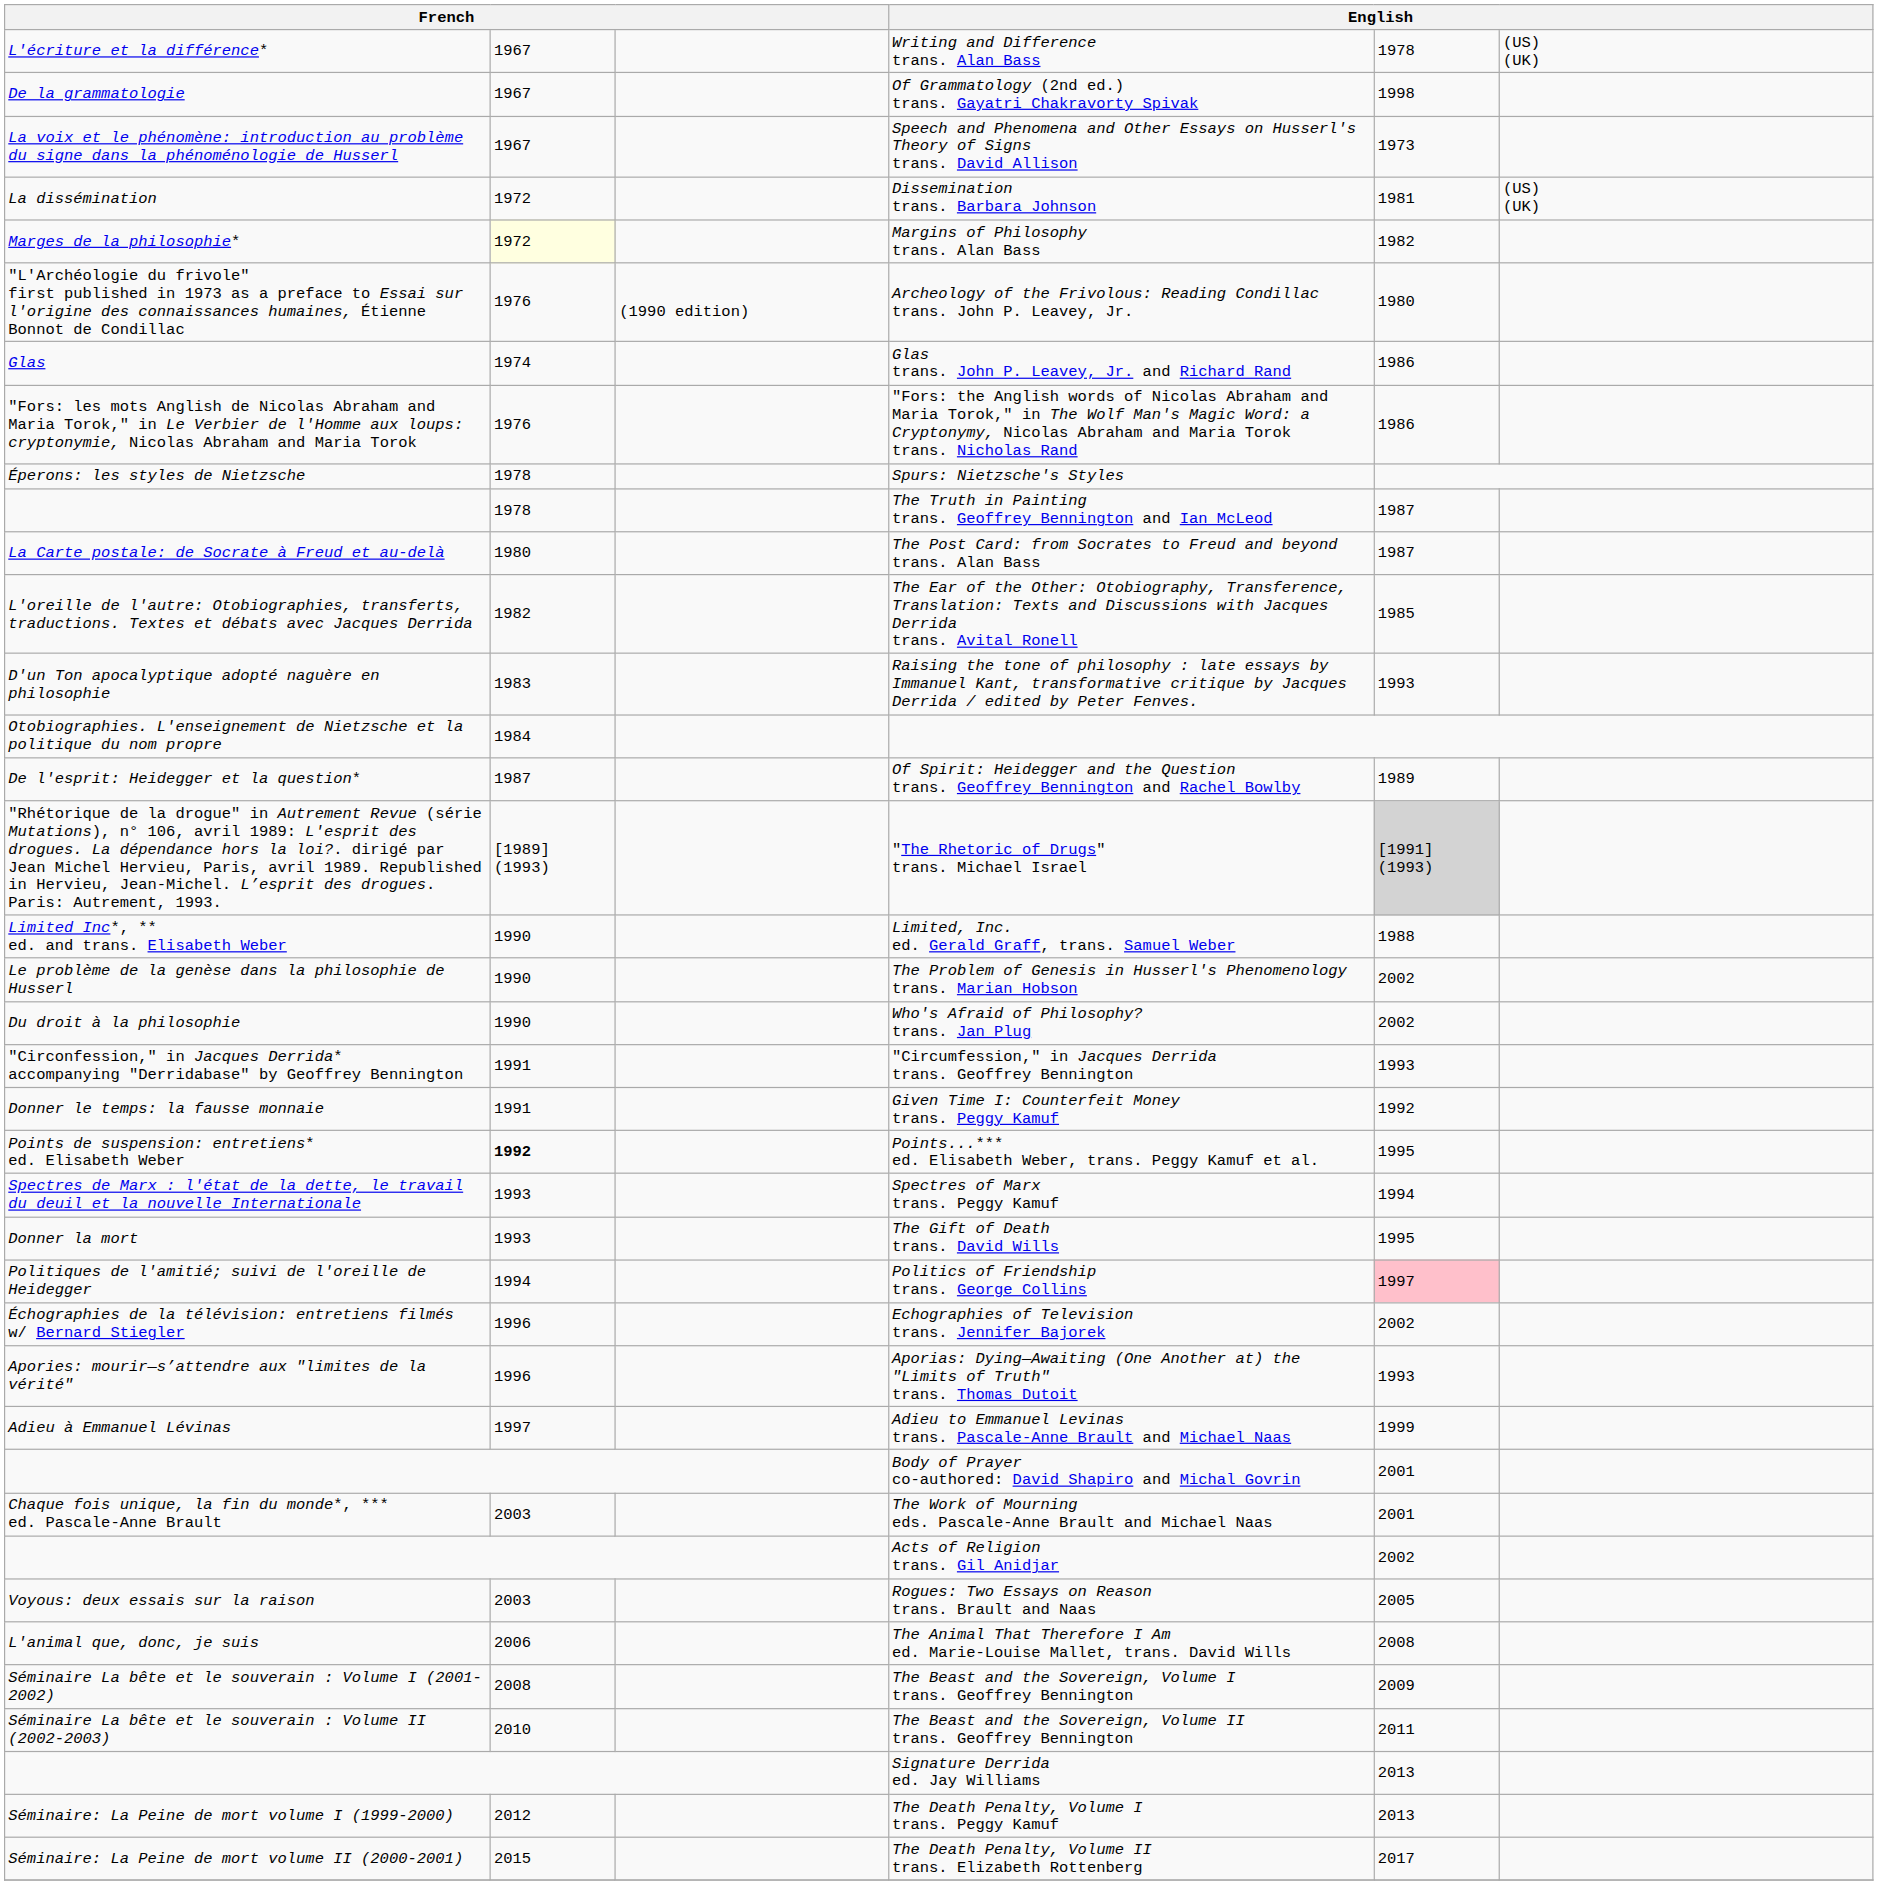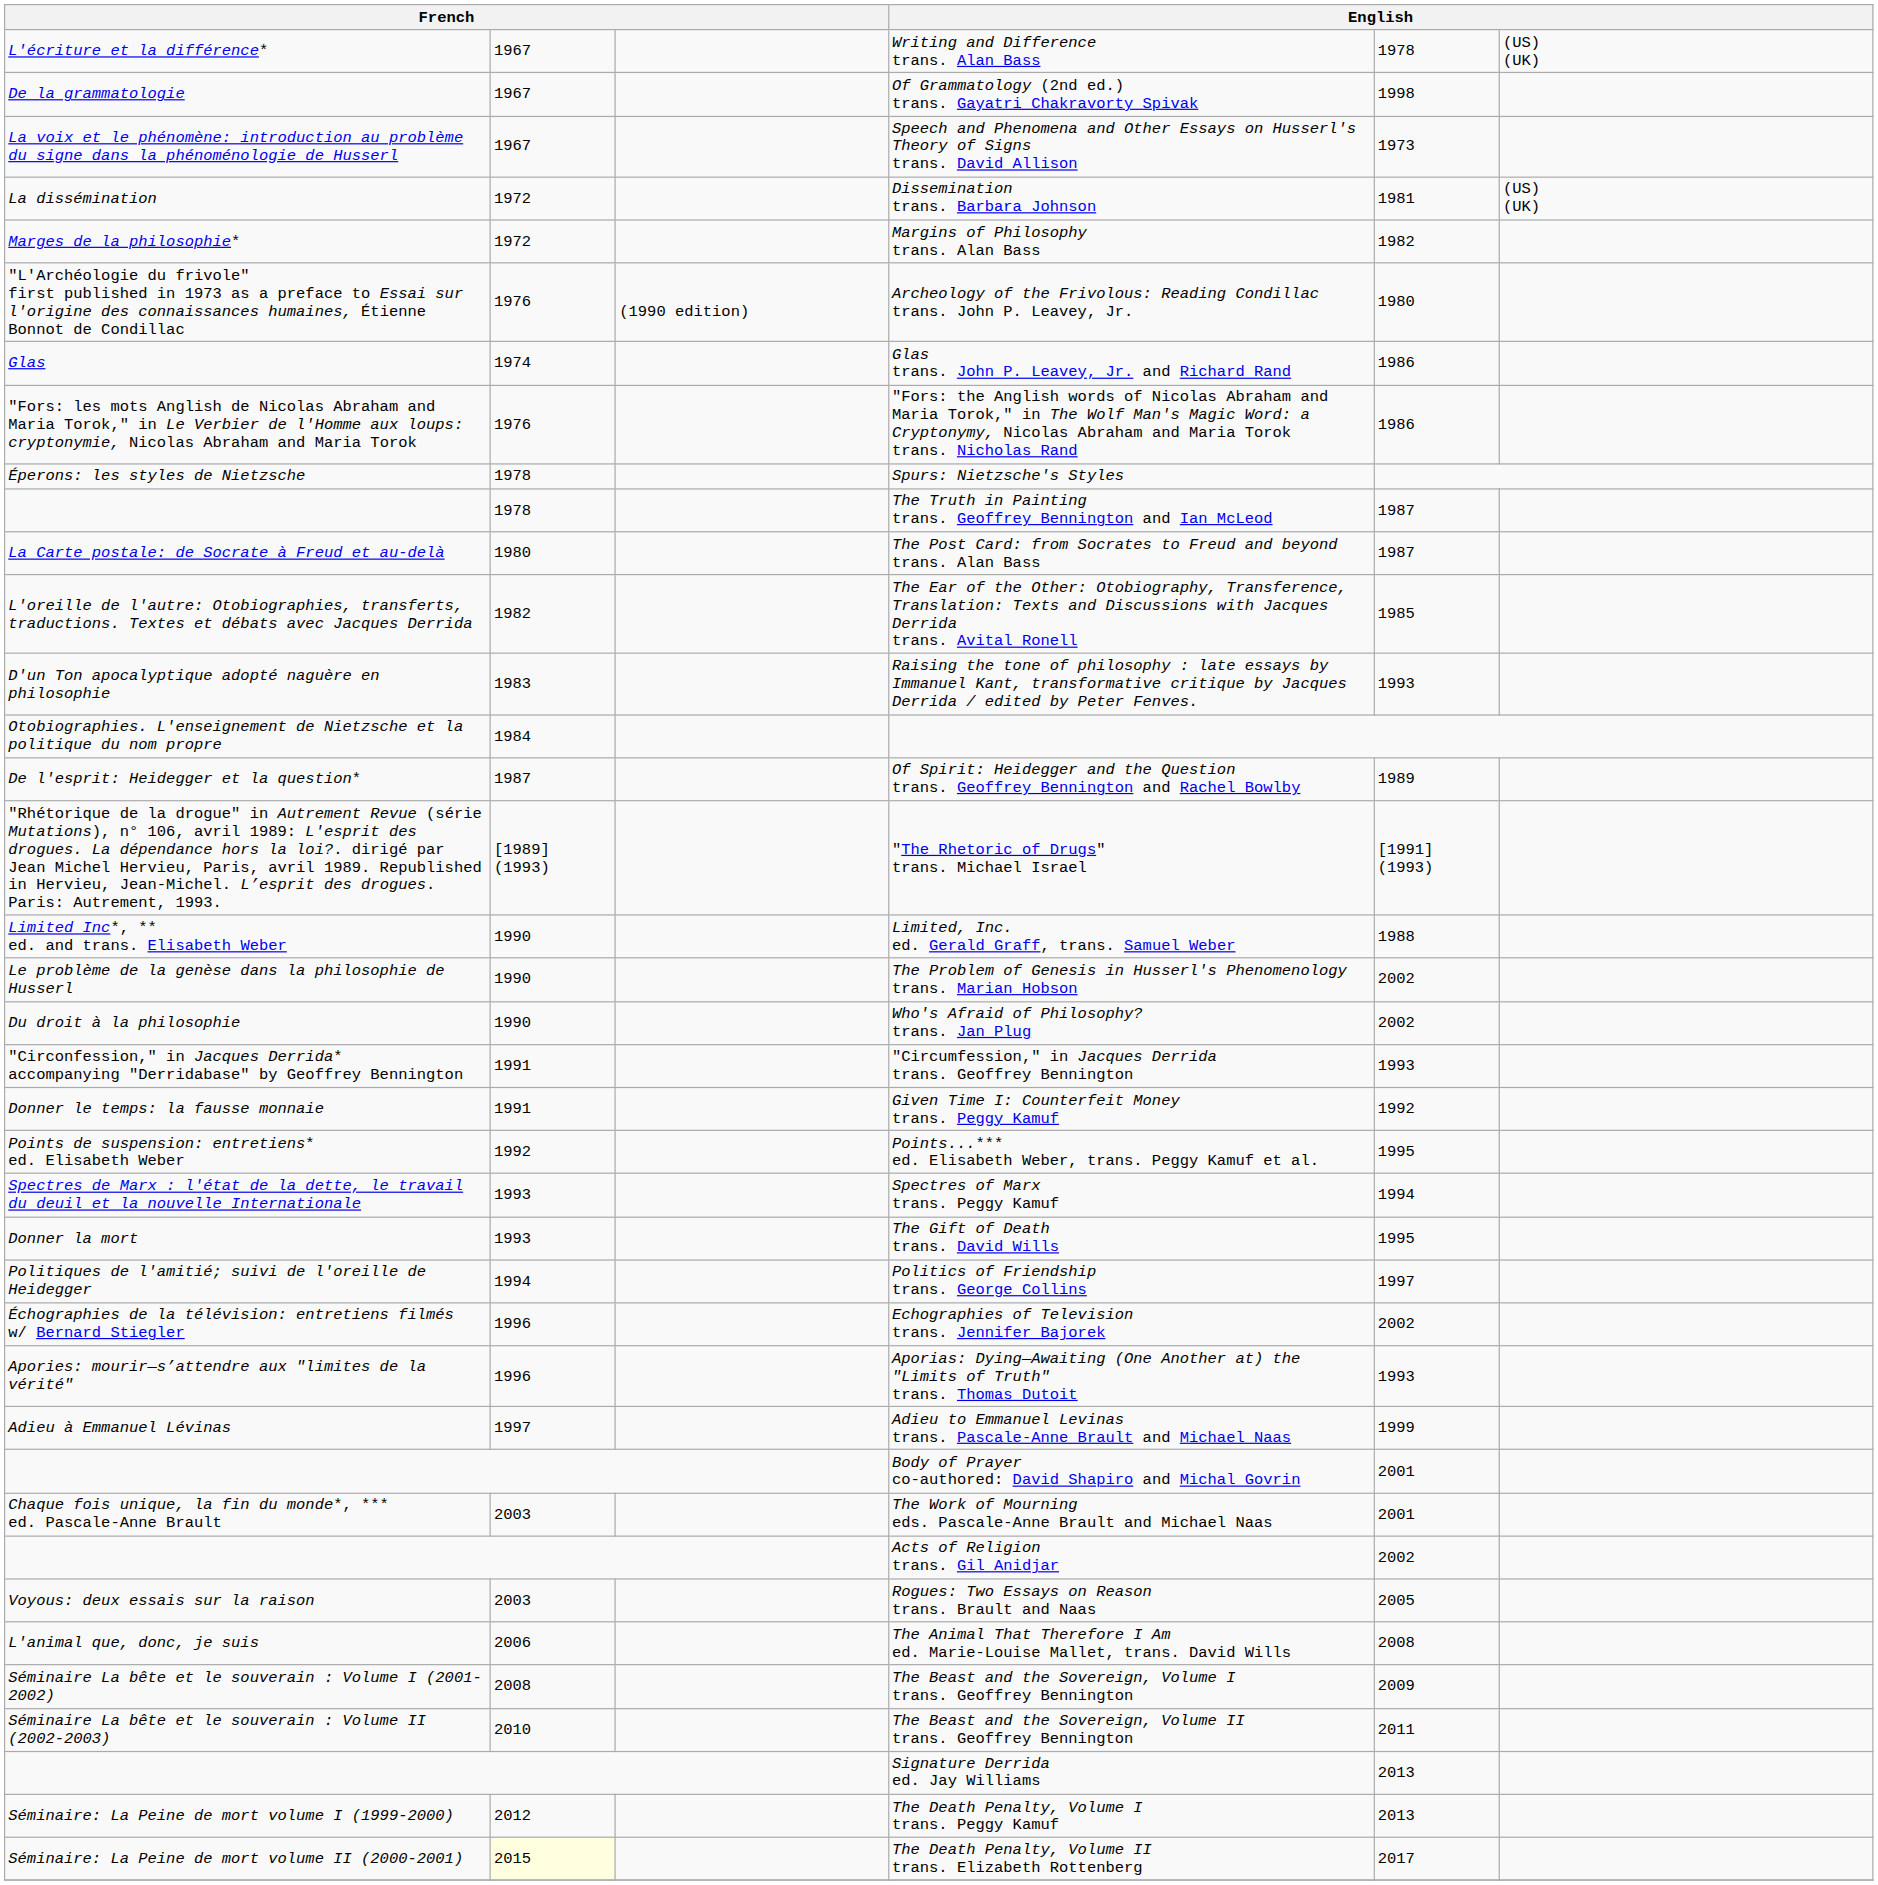(513, 241) lightyellow background -> (513, 241) no background
(1406, 858) lightgrey background -> (1406, 858) no background
(513, 1152) bold -> (513, 1152) normal
(1396, 1281) pink background -> (1396, 1281) no background
(513, 1859) no background -> (513, 1859) lightyellow background
